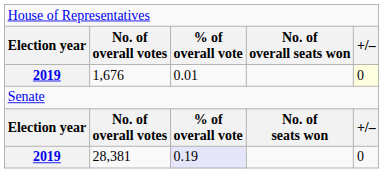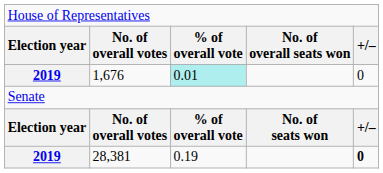(186, 75) no background -> (186, 75) paleturquoise background
(360, 75) lightyellow background -> (360, 75) no background
(186, 157) lavender background -> (186, 157) no background
(360, 157) normal -> (360, 157) bold
